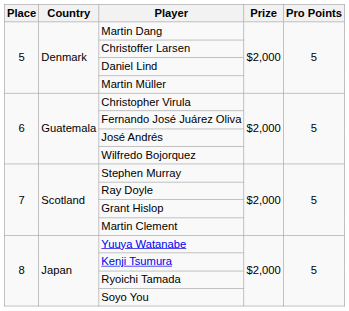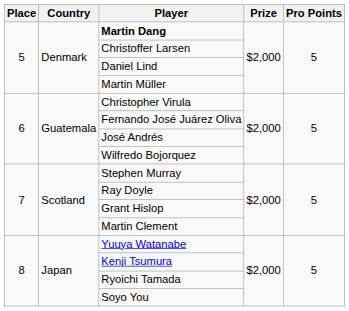(132, 31) normal -> (134, 31) bold
